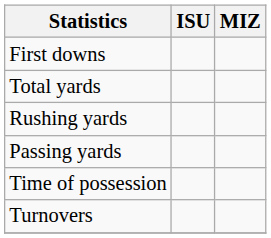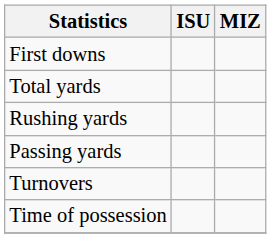rows swapped: (51, 216) <-> (88, 183)
